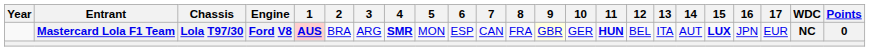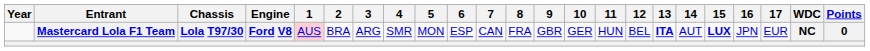(310, 31) bold -> (309, 31) normal
(400, 31) bold -> (399, 31) normal
(550, 31) lightyellow background -> (549, 31) no background
(611, 31) bold -> (610, 31) normal
(665, 31) normal -> (665, 31) bold
